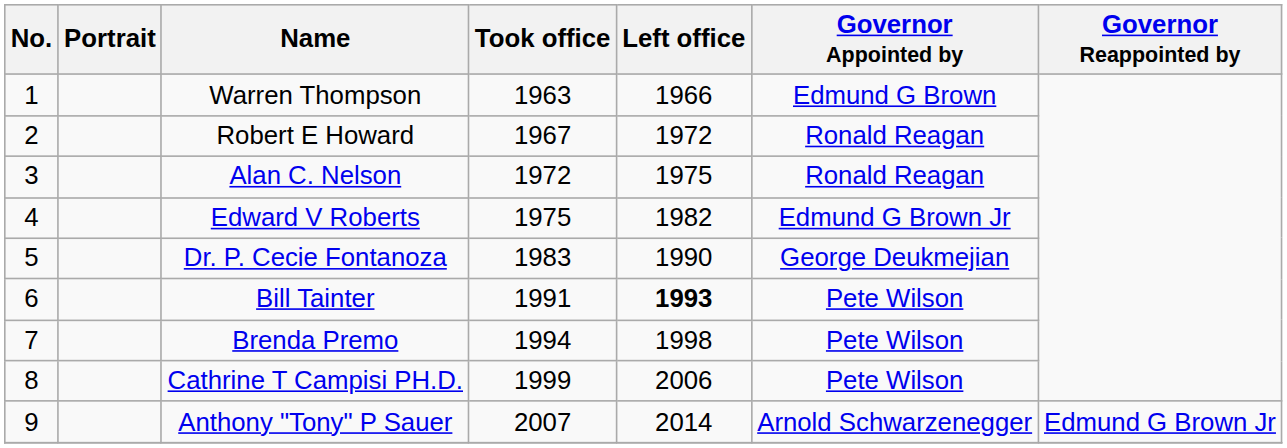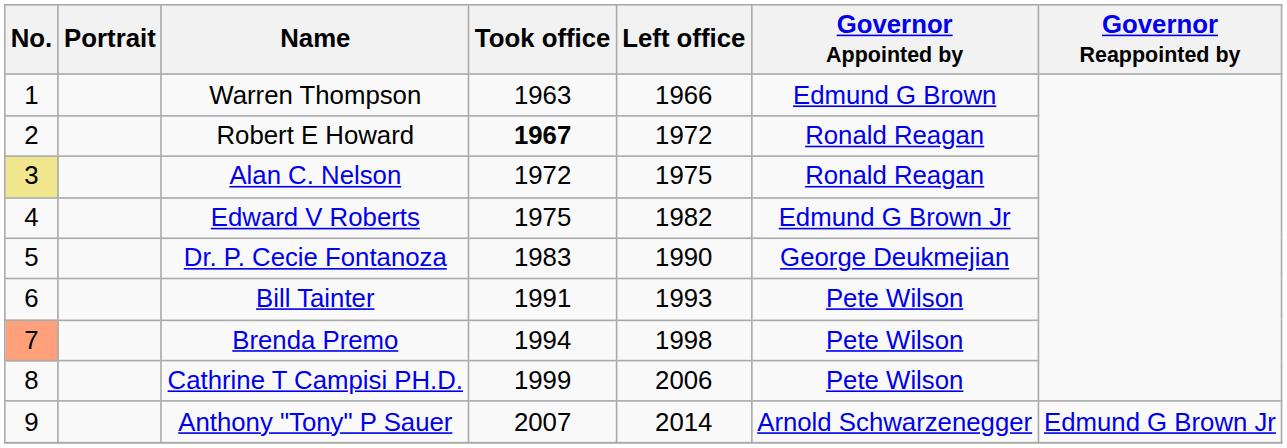(543, 135) normal -> (543, 135) bold
(31, 176) no background -> (31, 176) khaki background
(684, 299) bold -> (684, 299) normal
(31, 339) no background -> (31, 339) lightsalmon background
